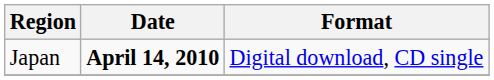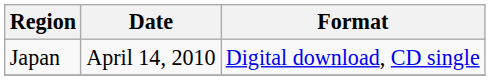(153, 57) bold -> (151, 57) normal
